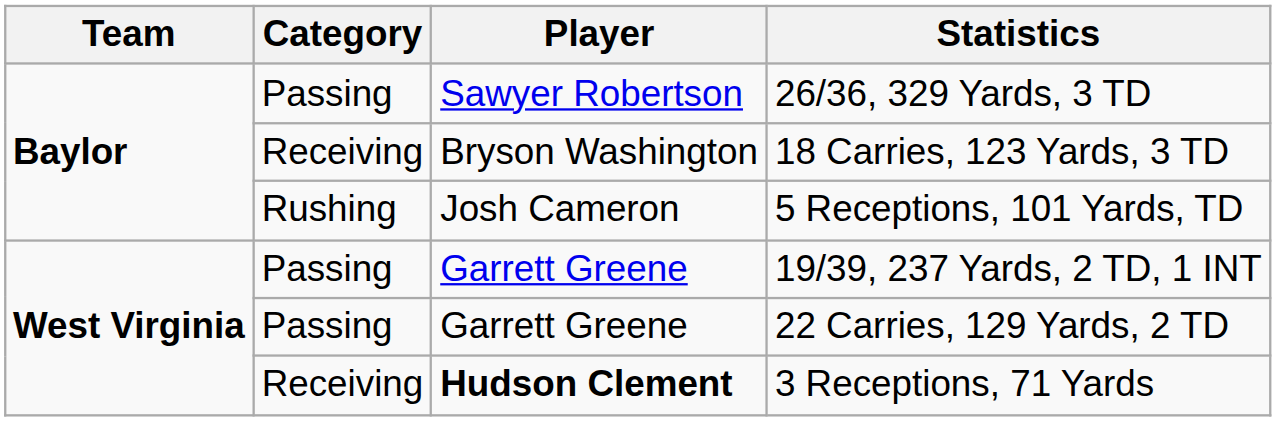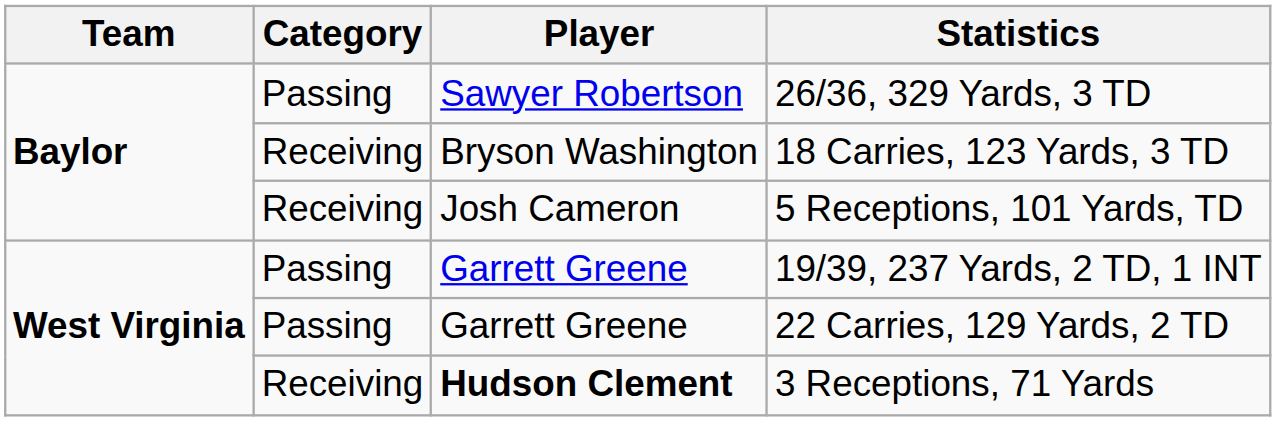(329, 209) Rushing -> (342, 209) Receiving
